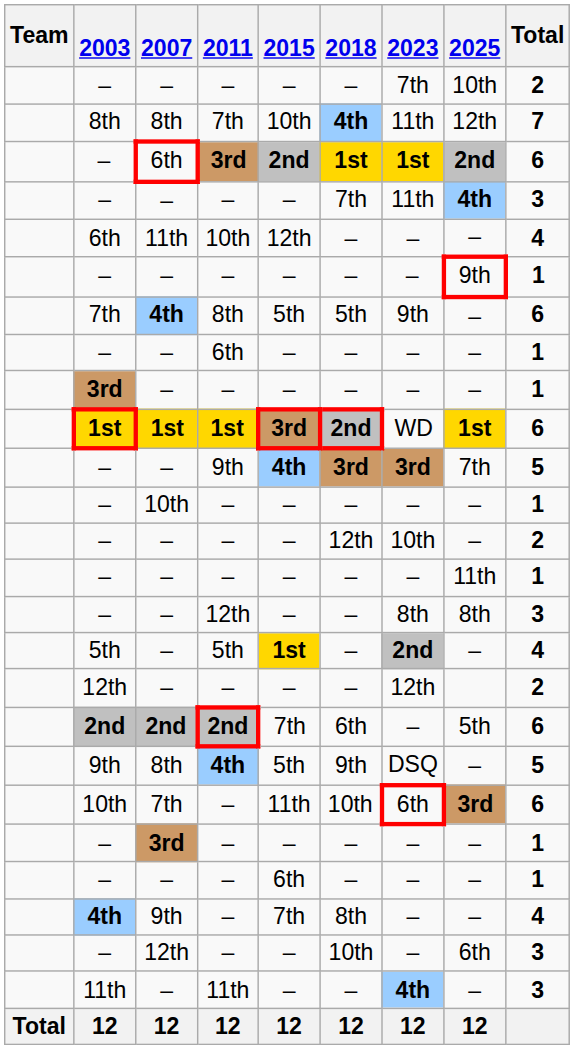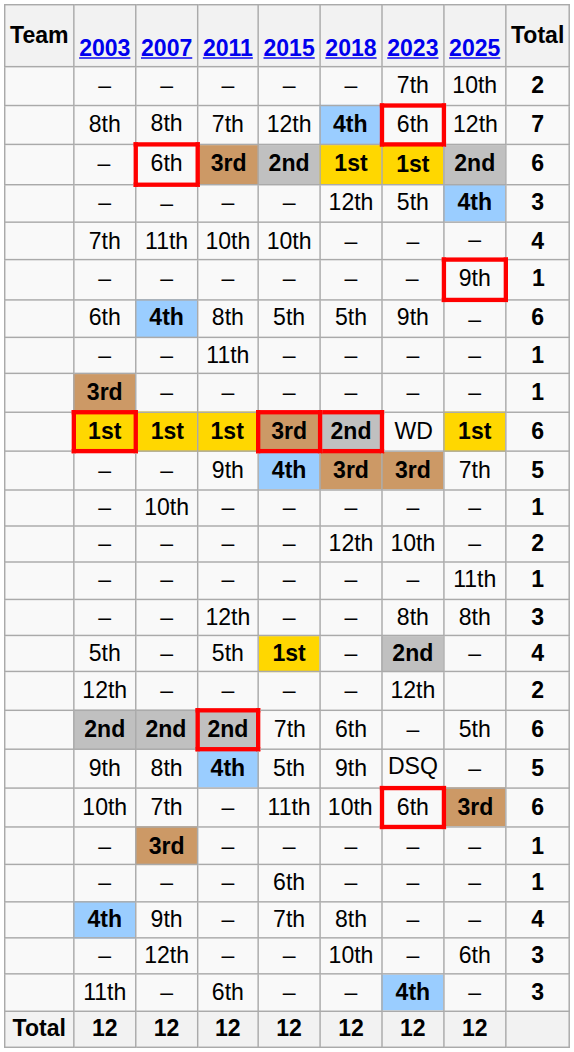(289, 122) 10th -> (289, 124) 12th
(413, 122) 11th -> (413, 124) 6th
(351, 199) 7th -> (351, 202) 12th
(413, 199) 11th -> (413, 202) 5th
(105, 237) 6th -> (105, 240) 7th
(289, 237) 12th -> (289, 240) 10th
(105, 315) 7th -> (105, 318) 6th
(228, 352) 6th -> (228, 355) 11th
(228, 989) 11th -> (228, 992) 6th
